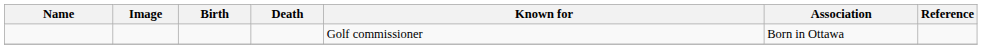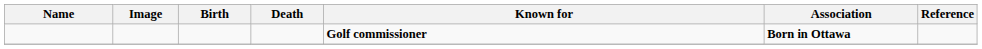(375, 34) normal -> (377, 34) bold
(806, 34) normal -> (809, 34) bold
